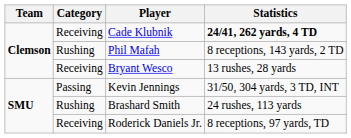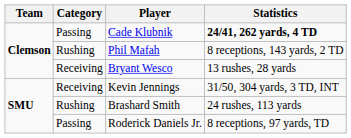(79, 32) Receiving -> (74, 32) Passing
(74, 87) Passing -> (79, 87) Receiving
(79, 123) Receiving -> (74, 123) Passing
